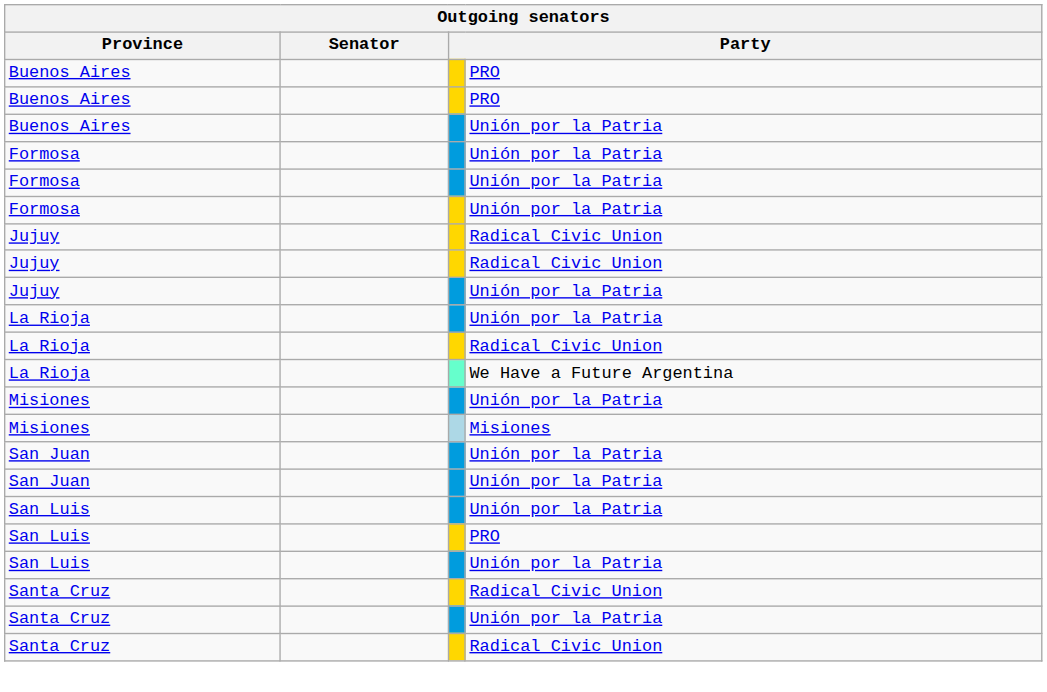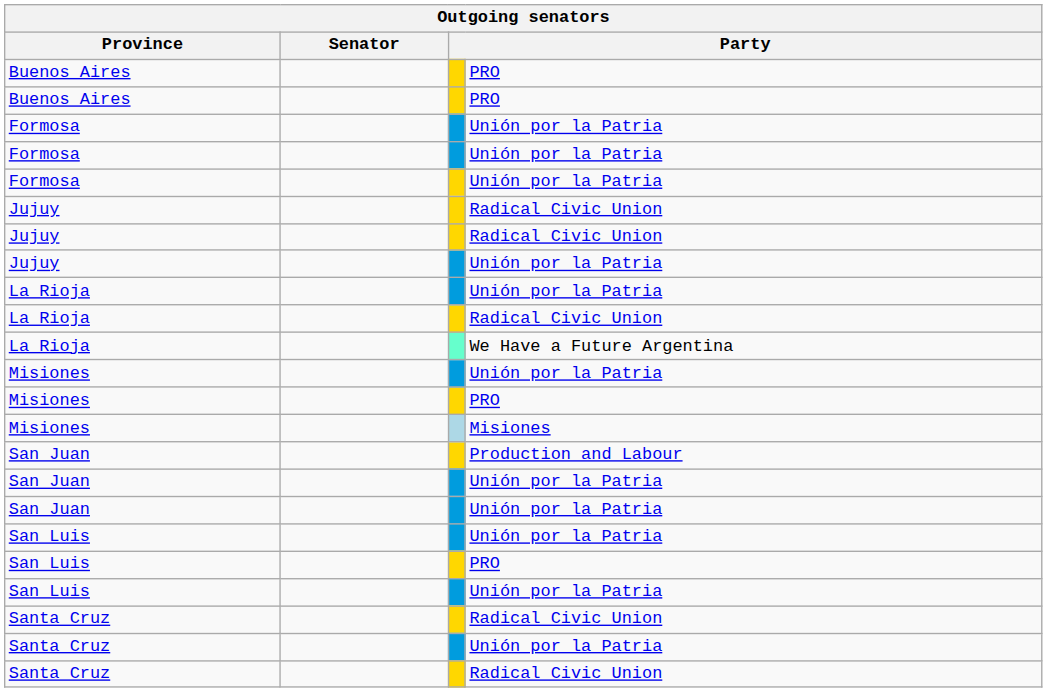- row: (70, 128)
+ row: (49, 401)
+ row: (49, 456)
